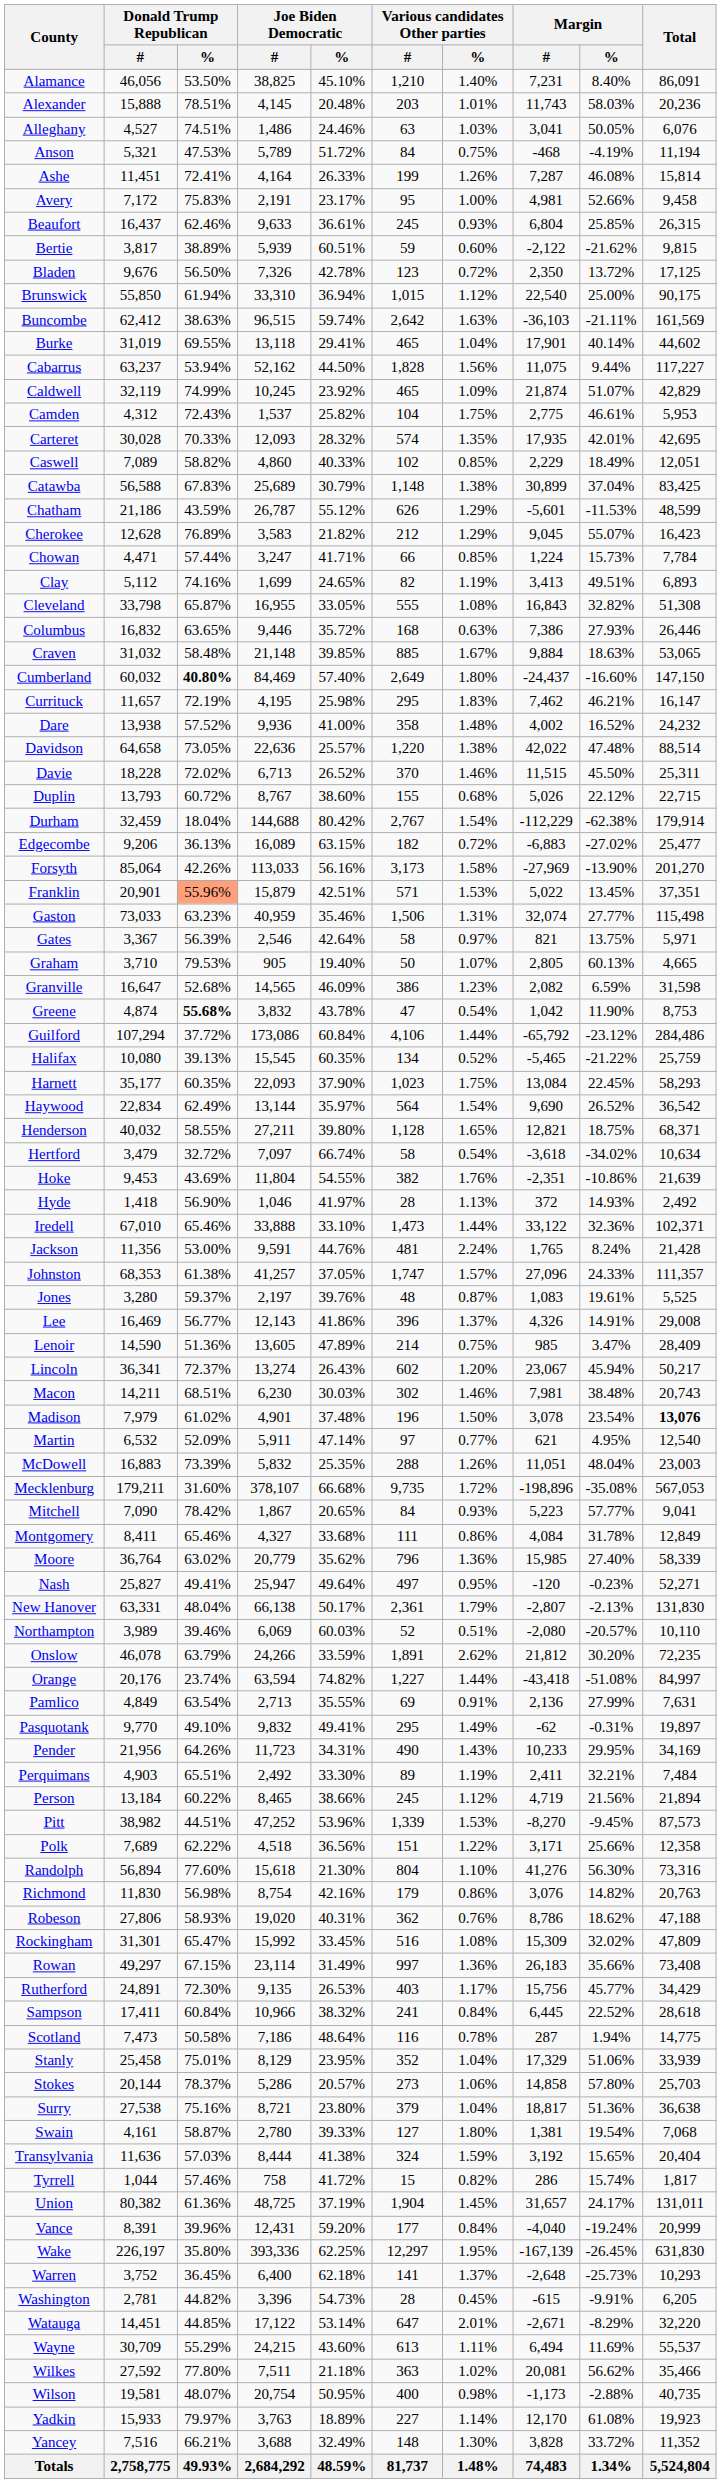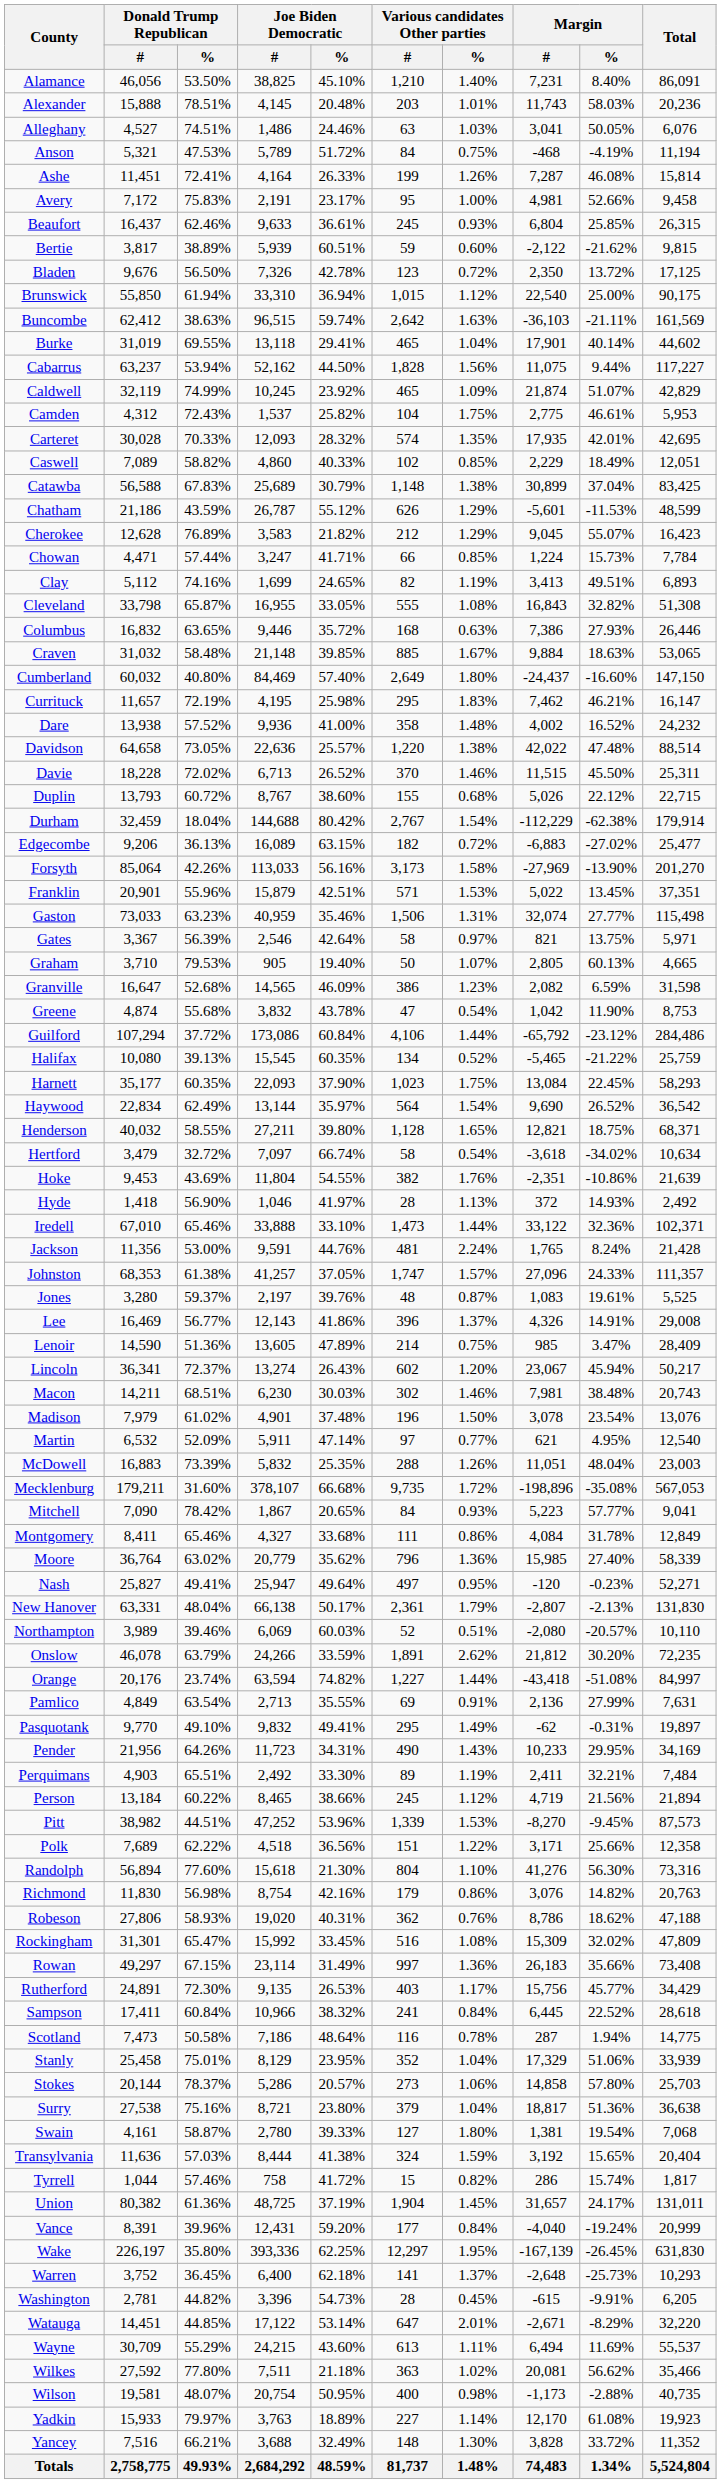(207, 677) bold -> (208, 677) normal
(208, 892) lightsalmon background -> (208, 892) no background
(207, 1011) bold -> (208, 1011) normal
(680, 1416) bold -> (680, 1416) normal
